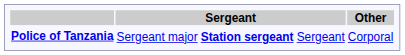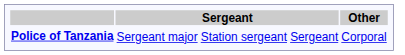(247, 37) bold -> (244, 37) normal
